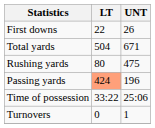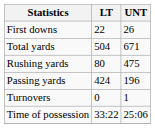(102, 81) lightsalmon background -> (102, 81) no background
rows swapped: (29, 115) <-> (48, 98)
